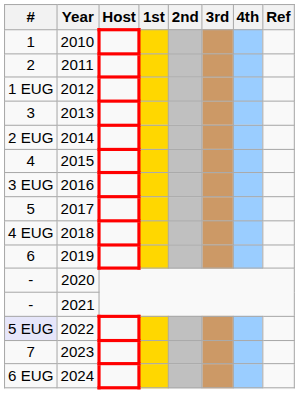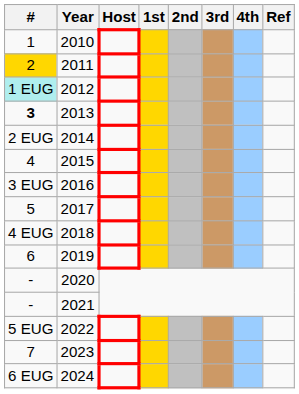(31, 66) no background -> (31, 66) gold background
(31, 90) no background -> (31, 90) paleturquoise background
(31, 113) normal -> (31, 113) bold
(31, 328) lavender background -> (31, 328) no background
